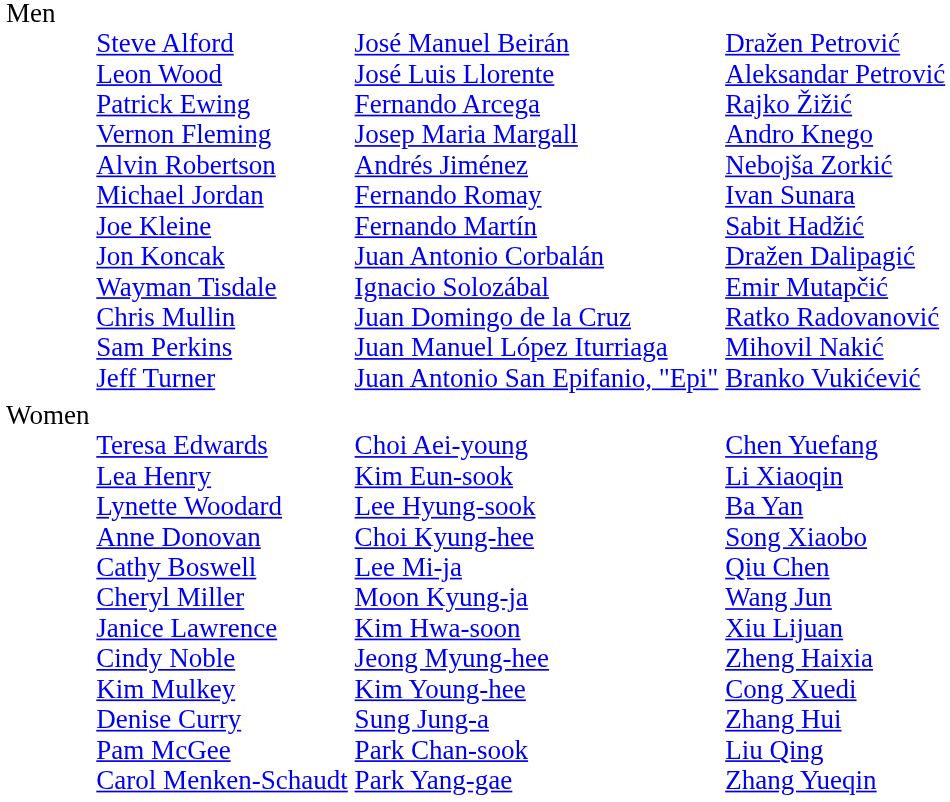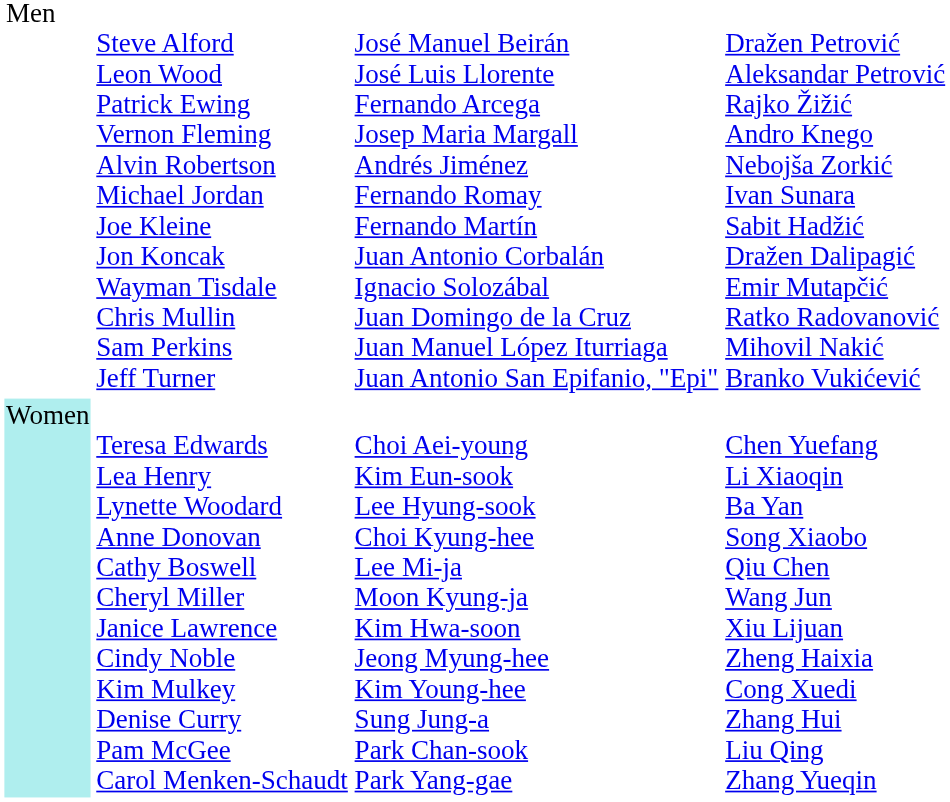(48, 415) no background -> (48, 415) paleturquoise background
